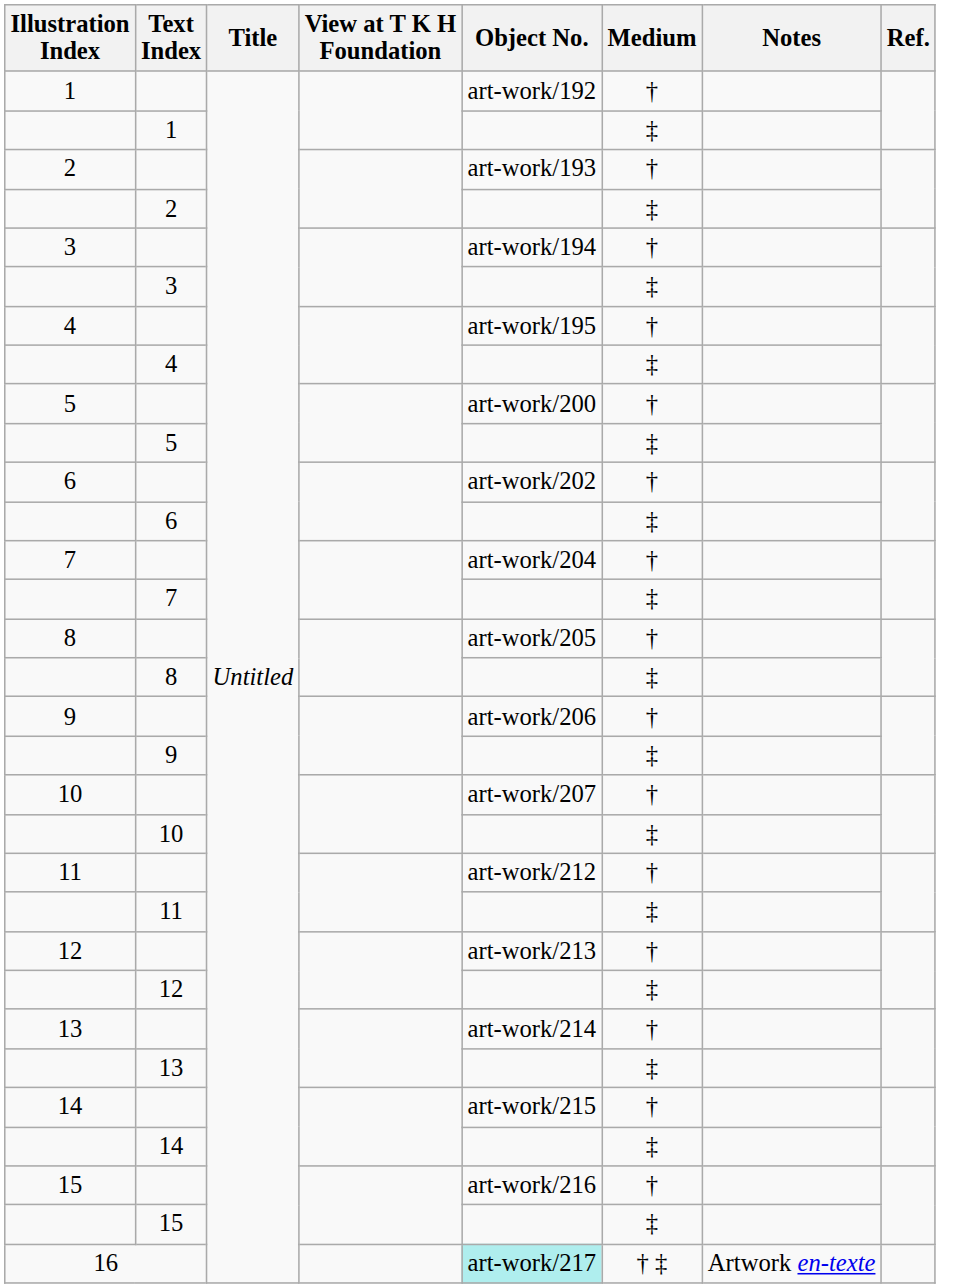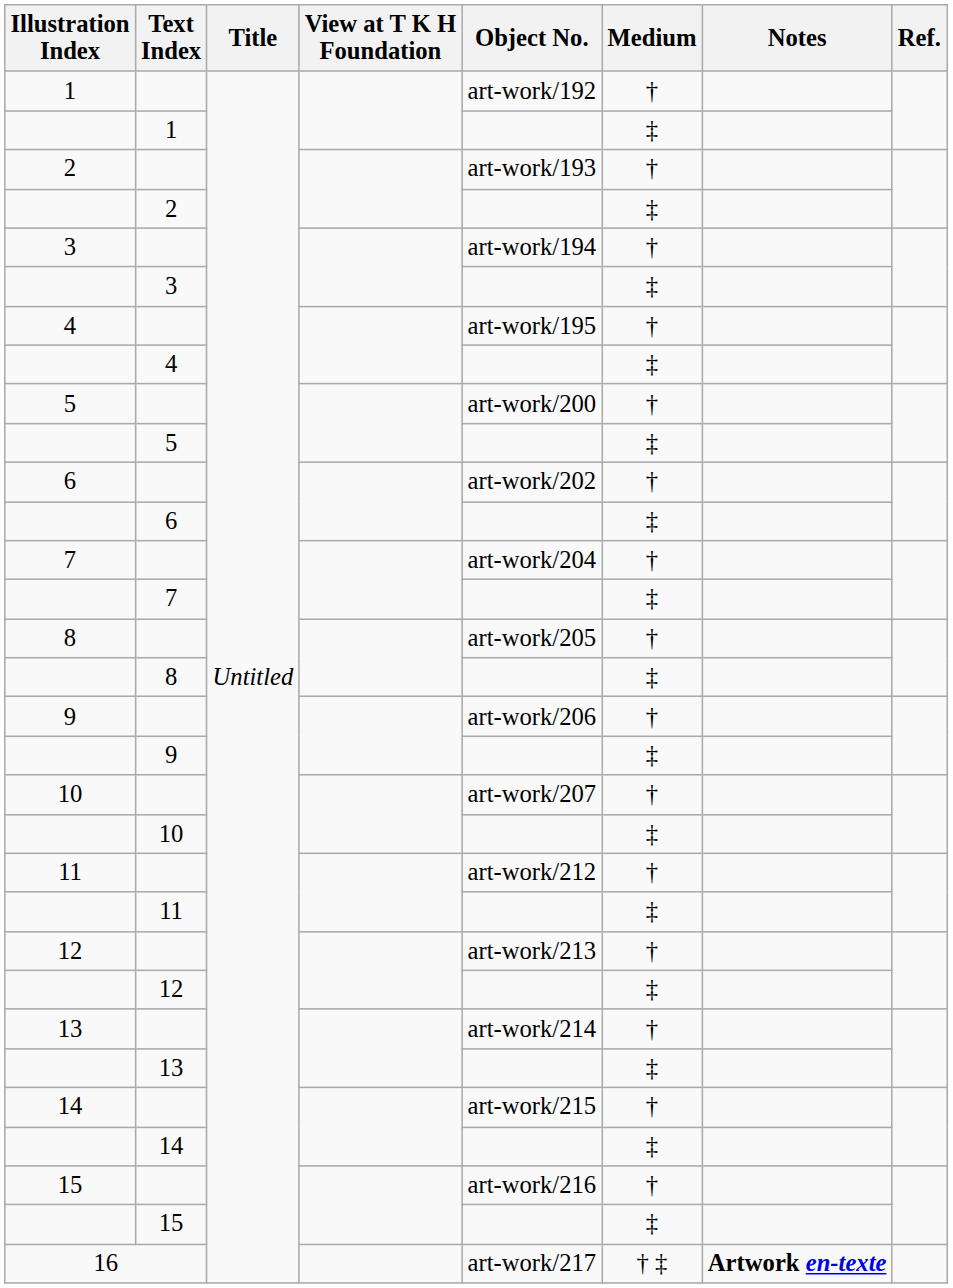(532, 1263) paleturquoise background -> (532, 1263) no background
(792, 1263) normal -> (797, 1263) bold
